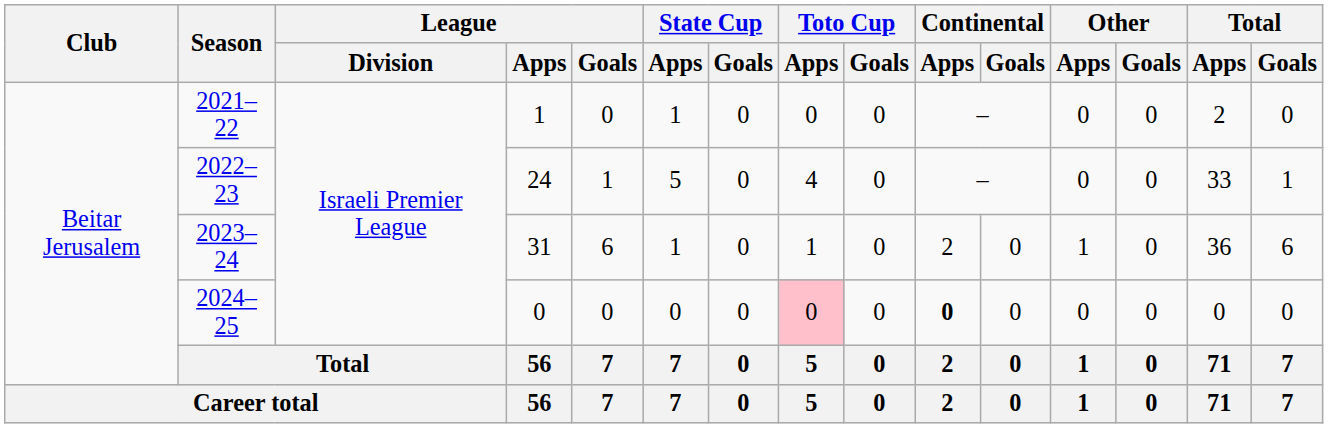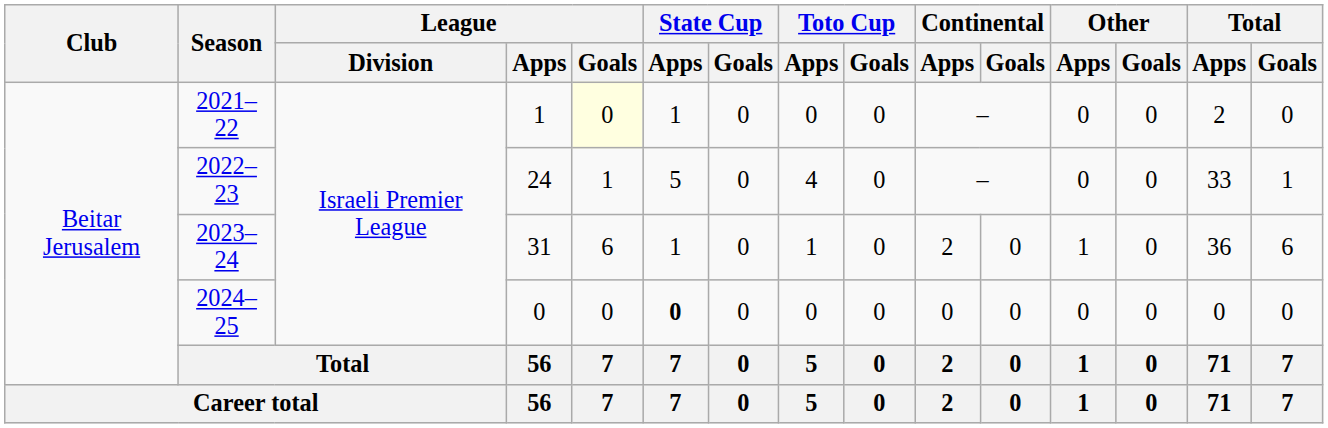(607, 114) no background -> (607, 114) lightyellow background
(675, 312) normal -> (675, 312) bold
(811, 312) pink background -> (811, 312) no background
(947, 312) bold -> (947, 312) normal
